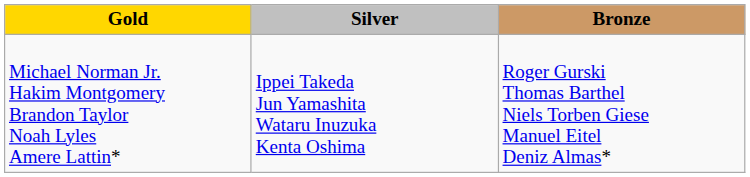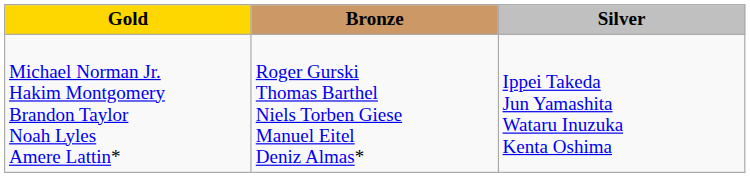columns swapped: (375, 19) <-> (622, 19)
